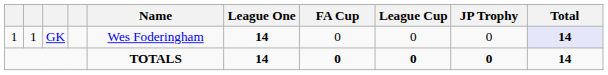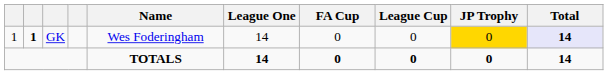(33, 37) normal -> (33, 37) bold
(262, 37) bold -> (262, 37) normal
(489, 37) no background -> (489, 37) gold background
